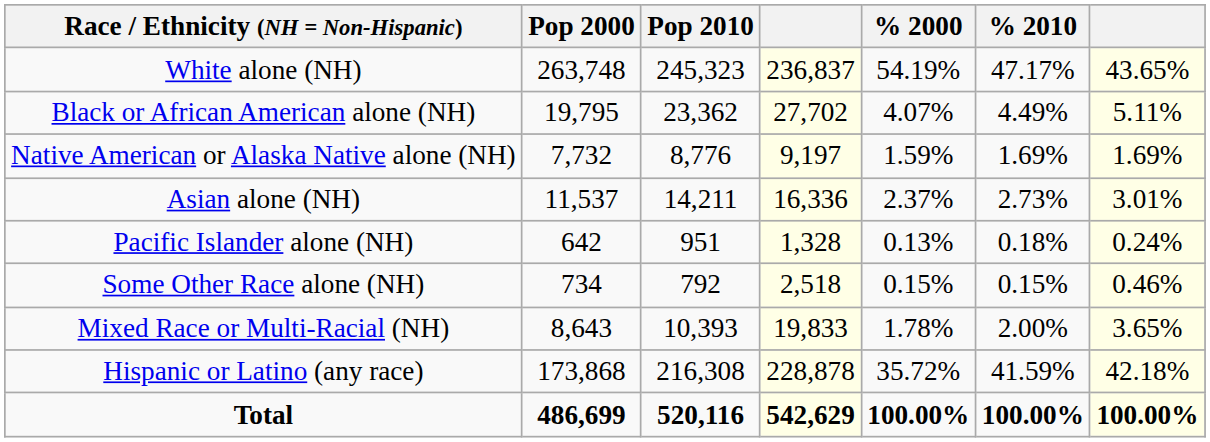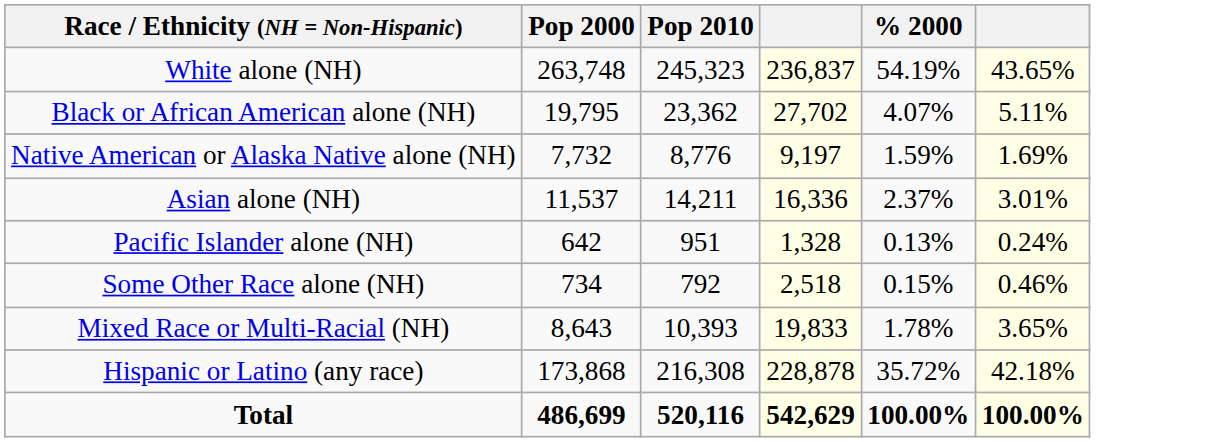- column: (1033, 26)
